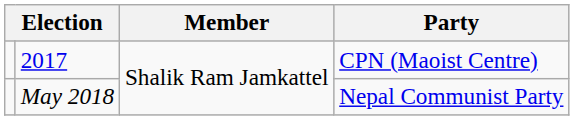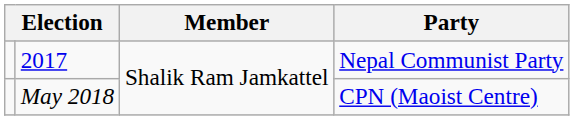(438, 59) CPN (Maoist Centre) -> (451, 59) Nepal Communist Party
(451, 96) Nepal Communist Party -> (438, 96) CPN (Maoist Centre)
